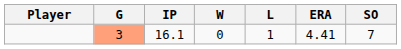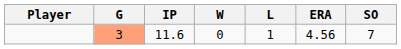(170, 34) 16.1 -> (170, 34) 11.6
(321, 34) 4.41 -> (321, 34) 4.56
